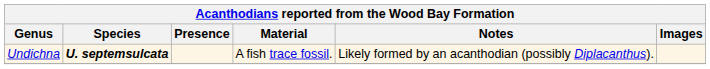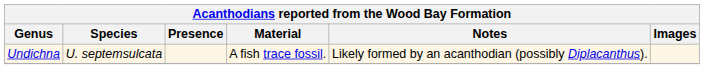(117, 53) bold -> (114, 53) normal
